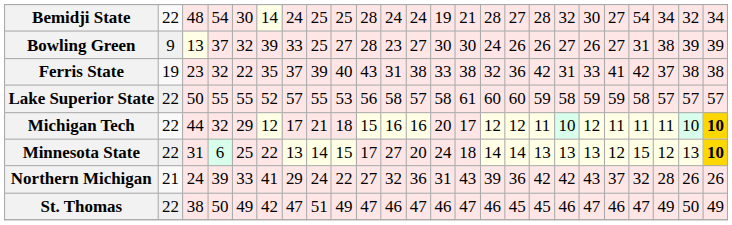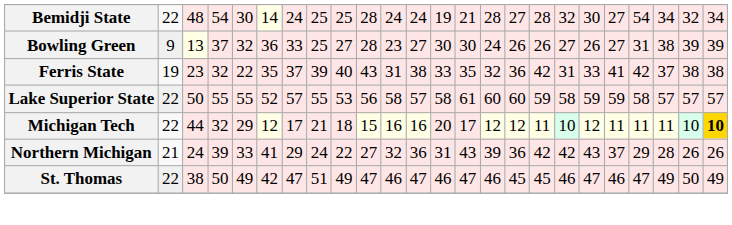(270, 44) 39 -> (270, 44) 36
(468, 71) 38 -> (468, 71) 35
- row: (81, 152)
(641, 179) 32 -> (641, 152) 29
